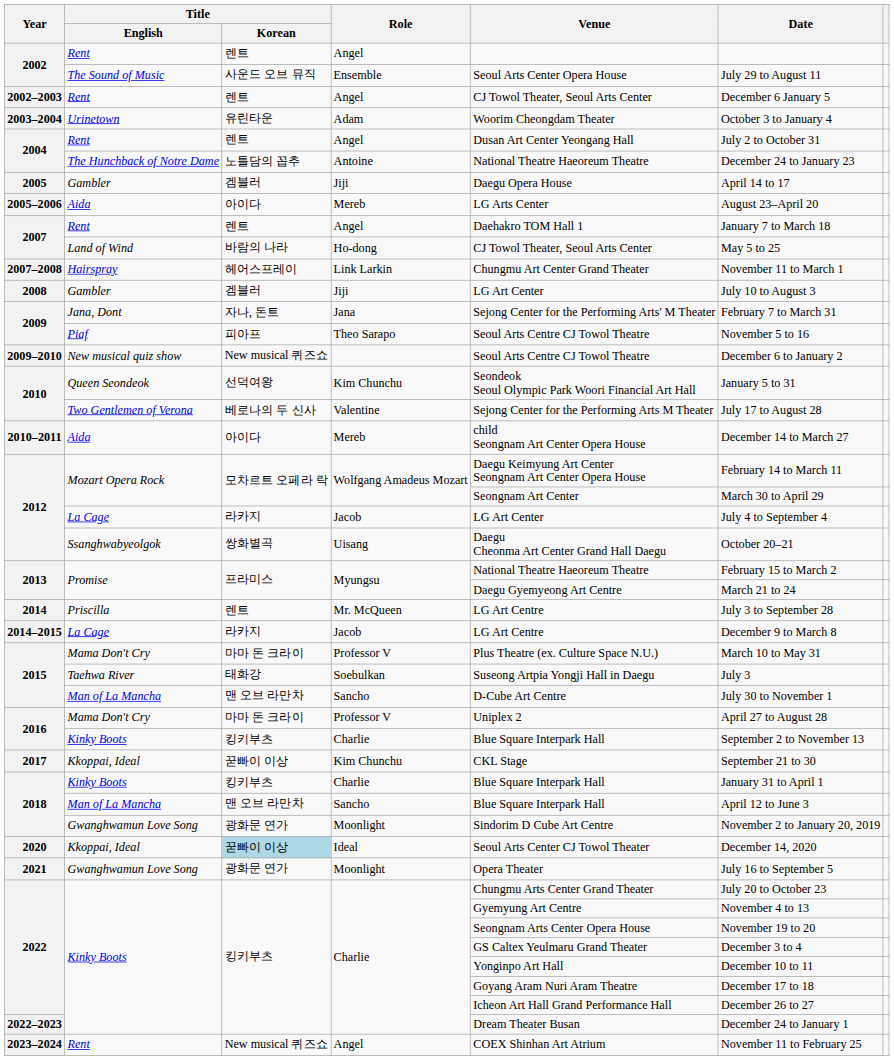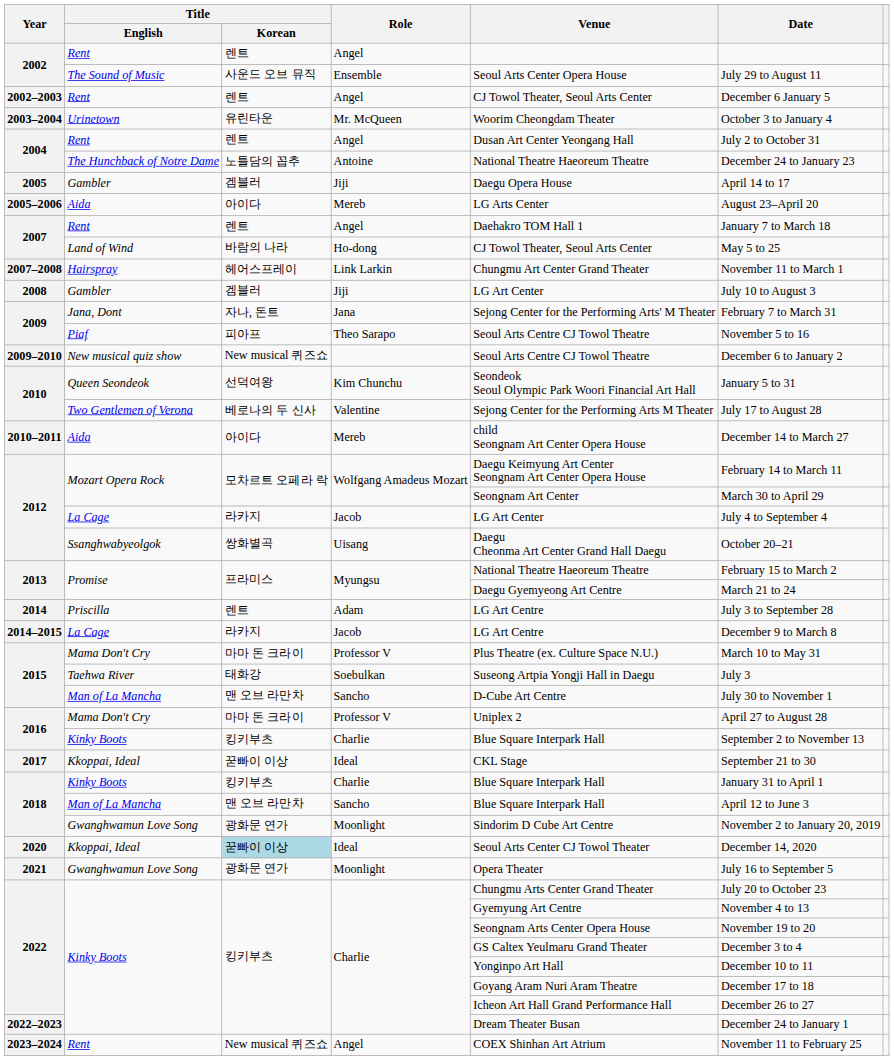(348, 118) Adam -> (368, 118) Mr. McQueen
(368, 610) Mr. McQueen -> (348, 610) Adam
(368, 761) Kim Chunchu -> (346, 761) Ideal
